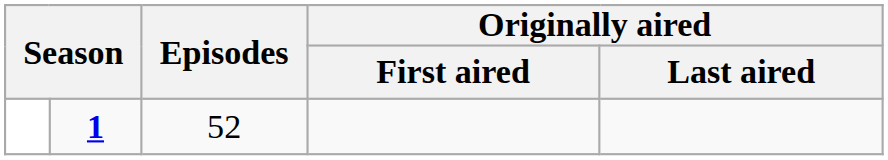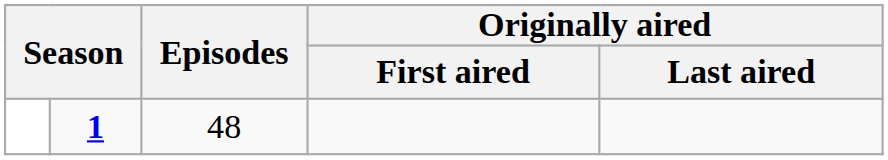(224, 126) 52 -> (224, 126) 48
